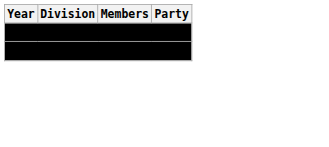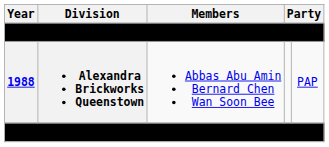+ row: (21, 82)
